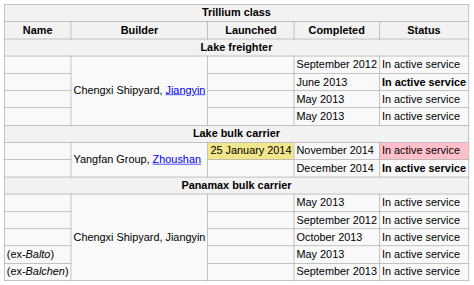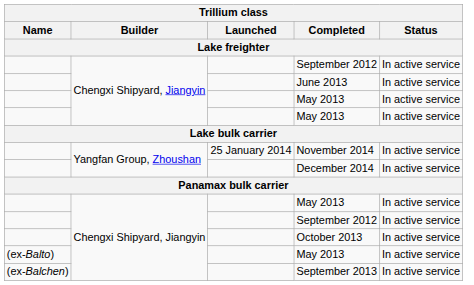(424, 82) bold -> (421, 82) normal
(251, 151) khaki background -> (251, 151) no background
(421, 151) pink background -> (421, 151) no background
(424, 168) bold -> (421, 168) normal
